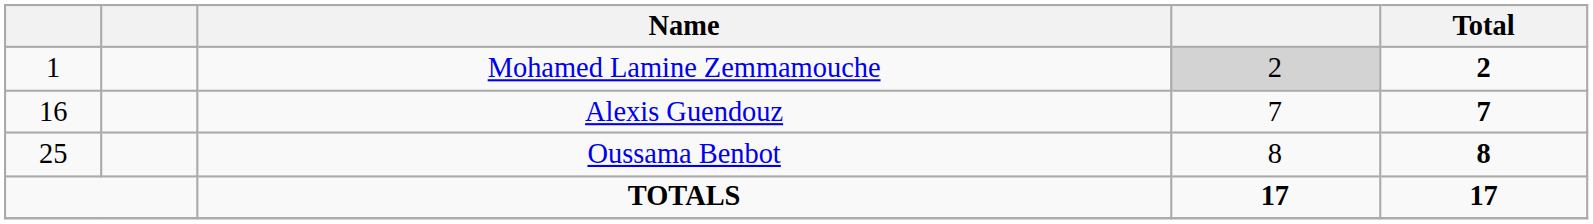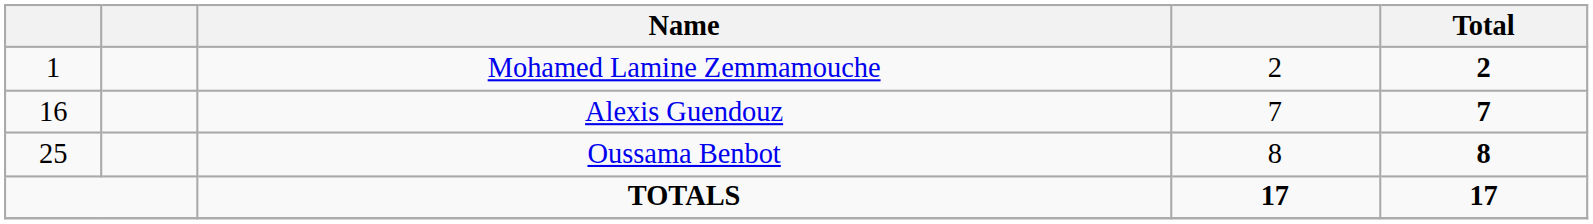(1275, 68) lightgrey background -> (1275, 68) no background
